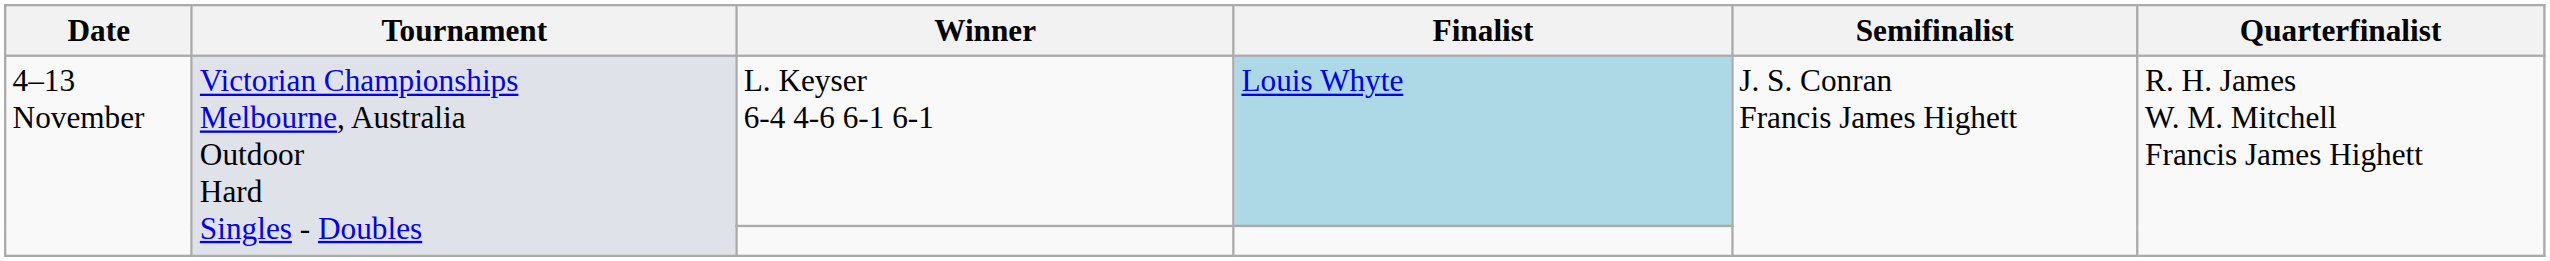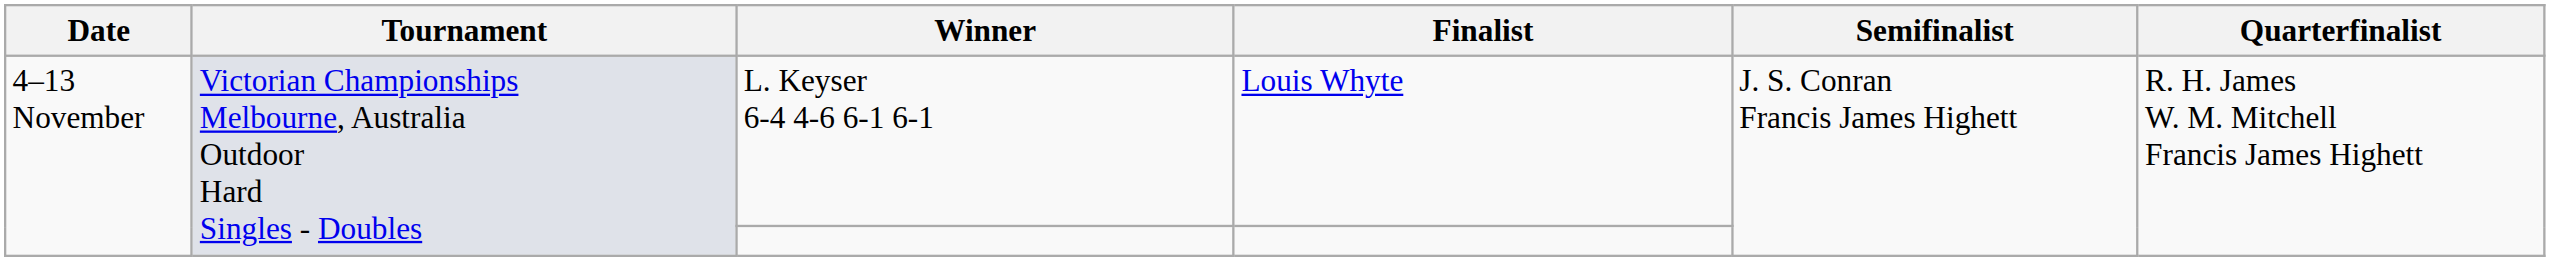(1322, 81) lightblue background -> (1322, 81) no background
